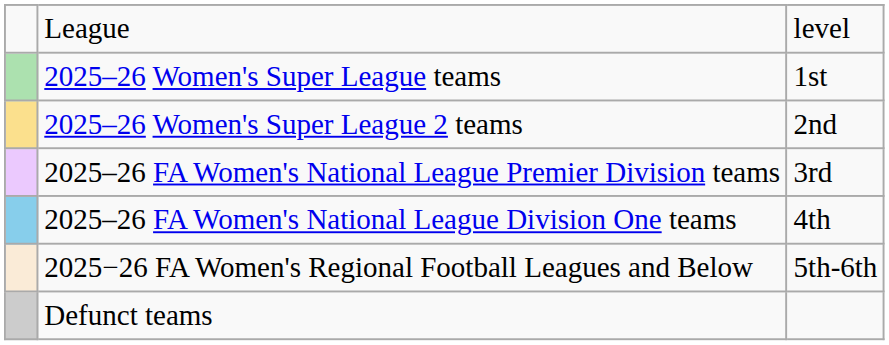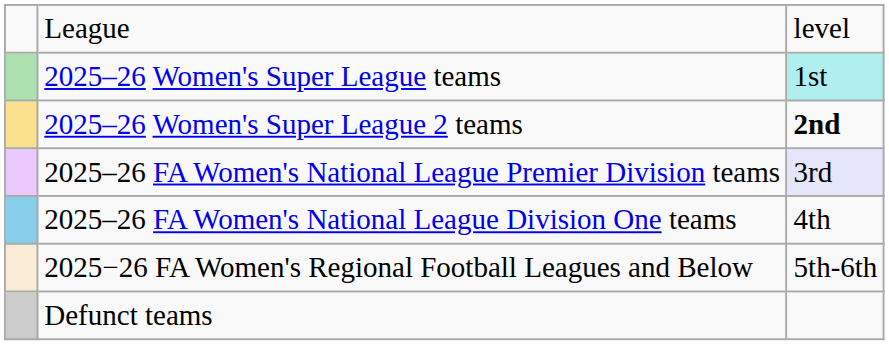(811, 76) no background -> (811, 76) paleturquoise background
(815, 124) normal -> (817, 124) bold
(813, 172) no background -> (813, 172) lavender background
